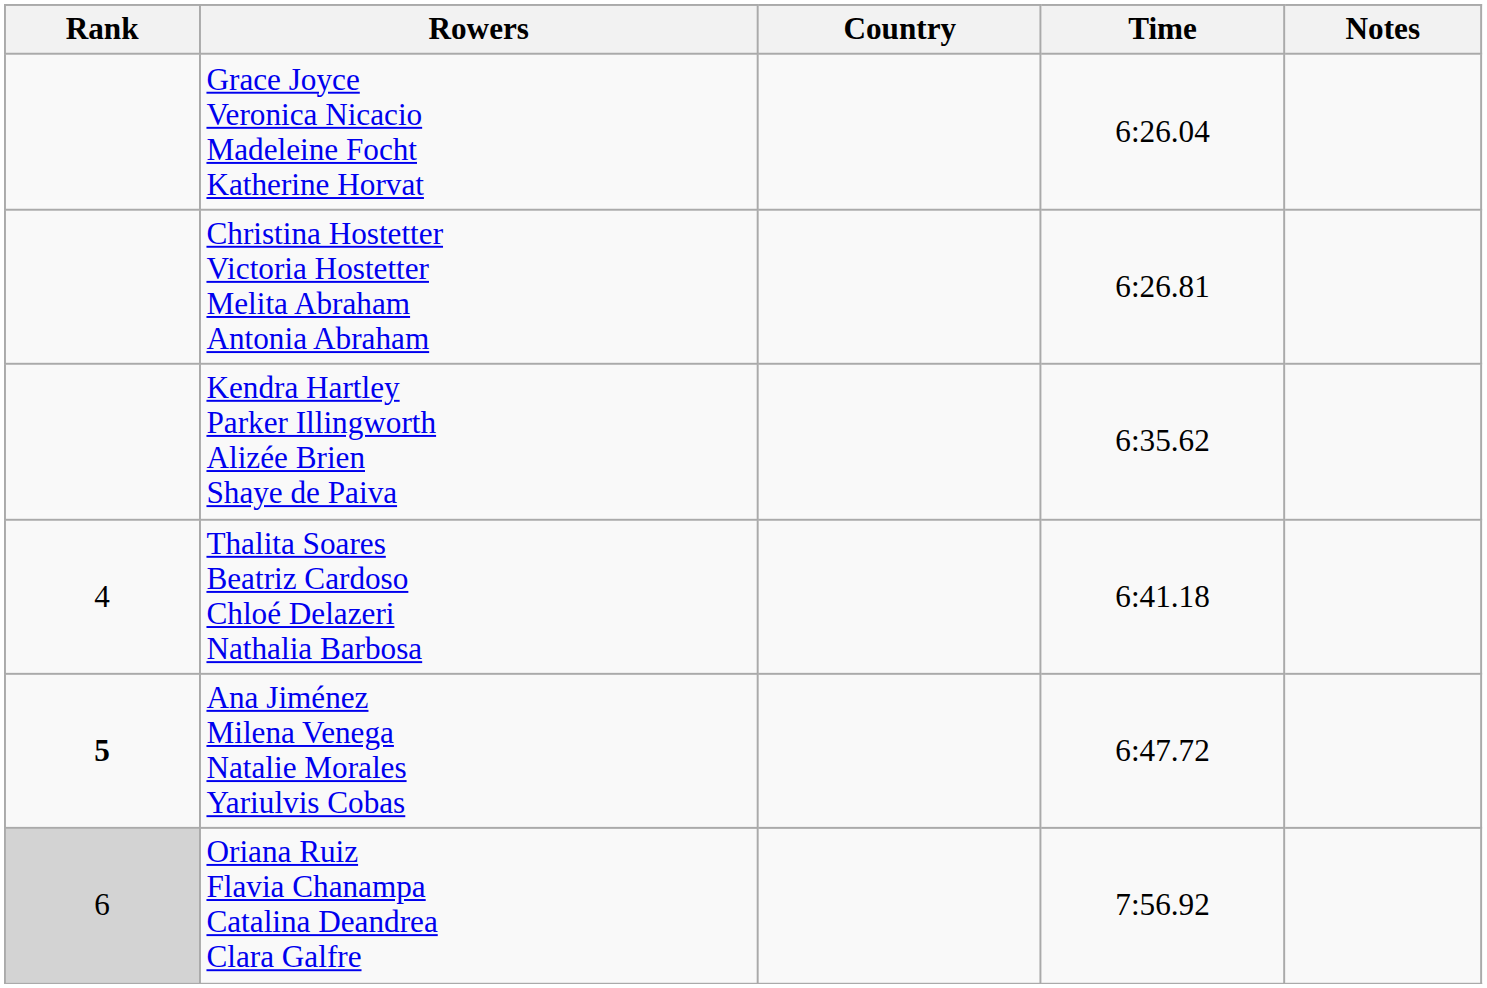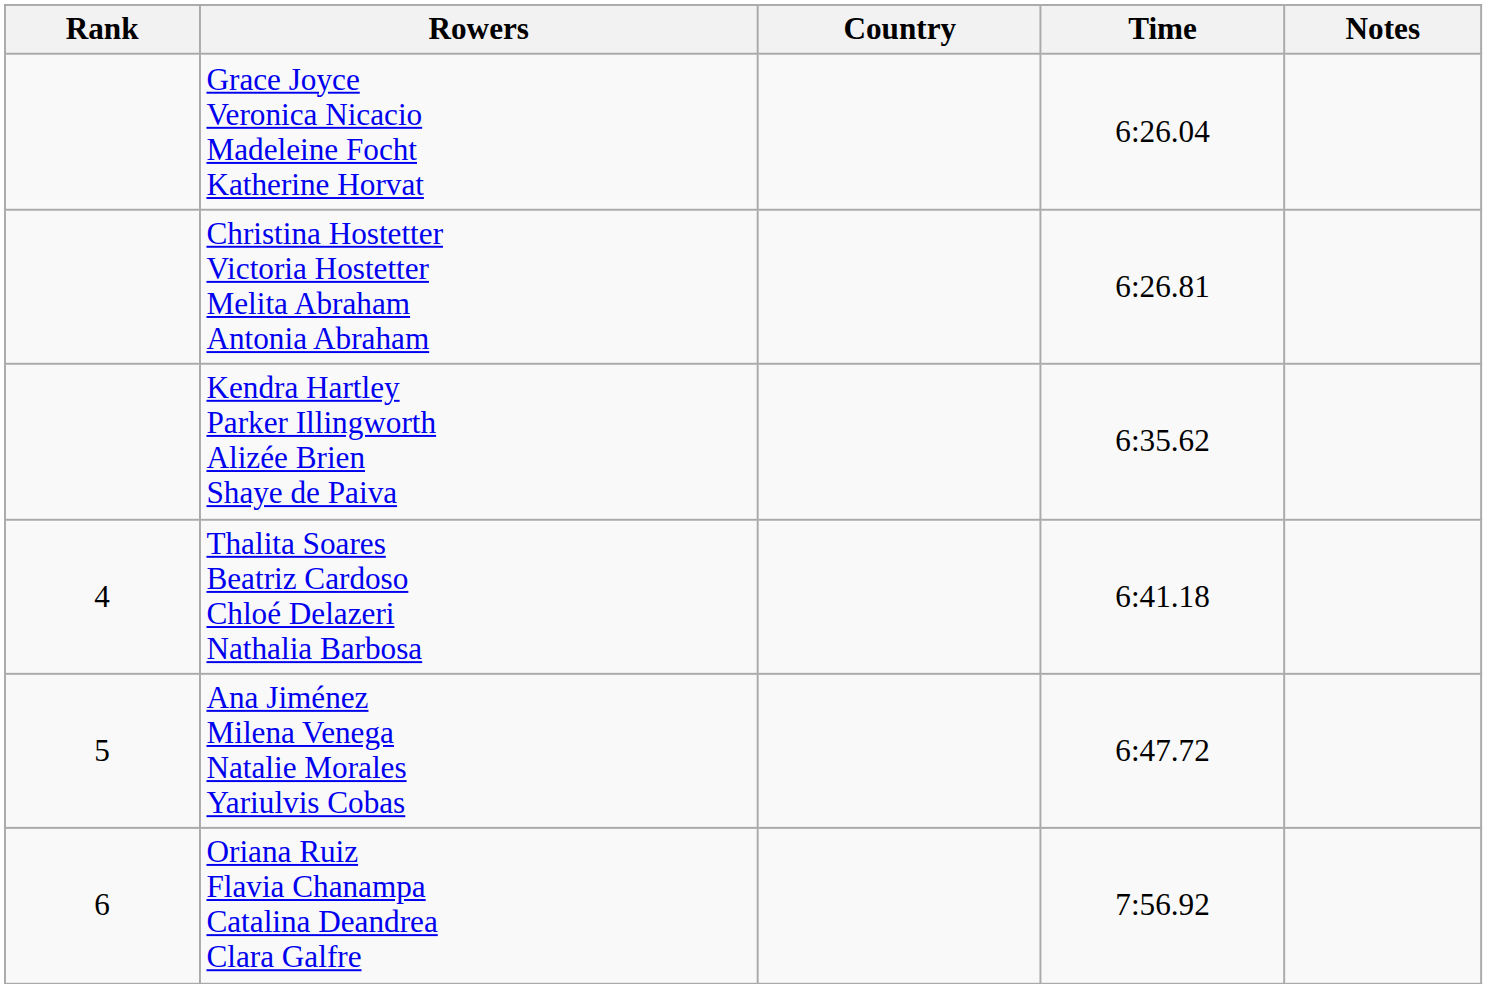(102, 750) bold -> (102, 750) normal
(102, 905) lightgrey background -> (102, 905) no background
